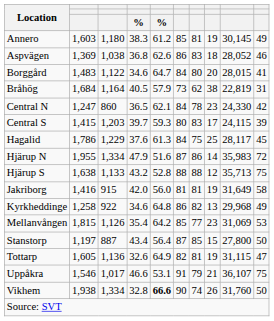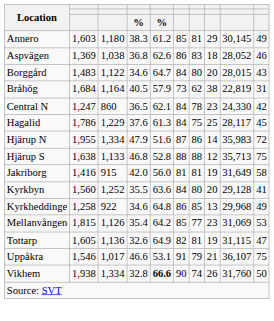(212, 39) 19 -> (212, 39) 29
(261, 72) 41 -> (261, 72) 43
- row: (27, 123)
(139, 173) 43.2 -> (139, 156) 46.8
+ row: (26, 190)
(197, 206) 82 -> (197, 206) 85
- row: (27, 240)
